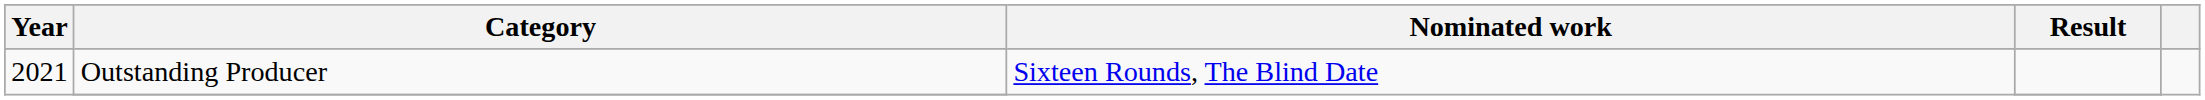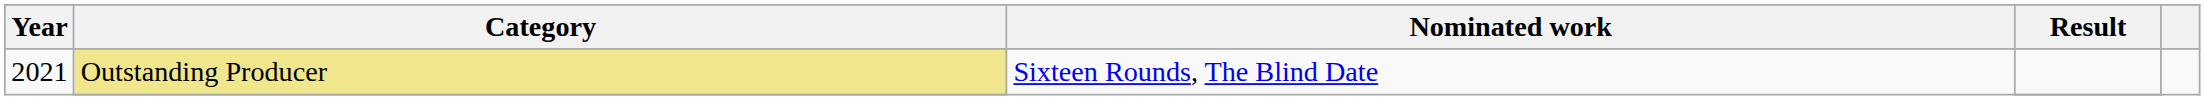(204, 71) no background -> (204, 71) khaki background
